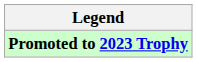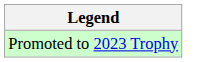(98, 43) bold -> (93, 43) normal
